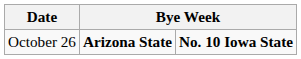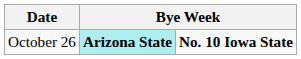(128, 42) no background -> (128, 42) paleturquoise background
